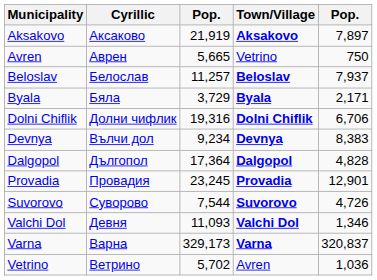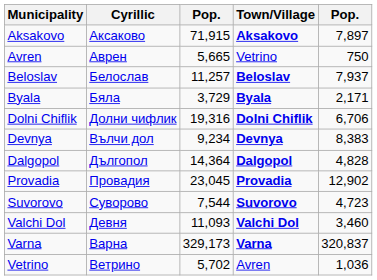(210, 35) 21,919 -> (210, 35) 71,915
(210, 160) 17,364 -> (210, 160) 14,364
(210, 181) 23,245 -> (210, 181) 23,045
(349, 181) 12,901 -> (349, 181) 12,902
(352, 202) 4,726 -> (352, 202) 4,723
(352, 222) 1,346 -> (352, 222) 3,460
